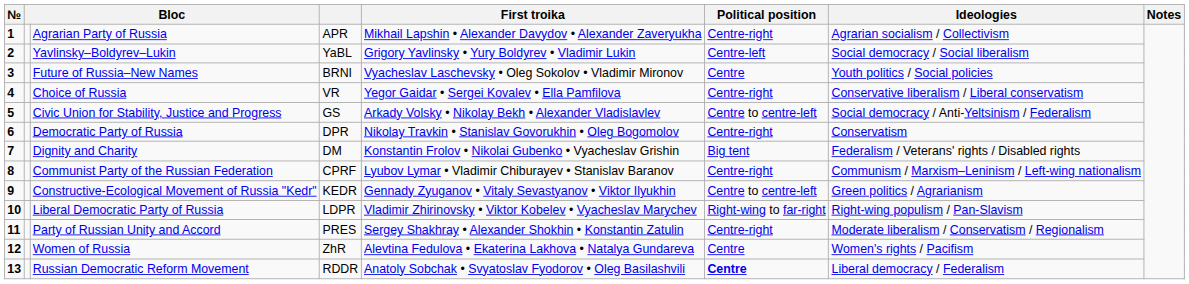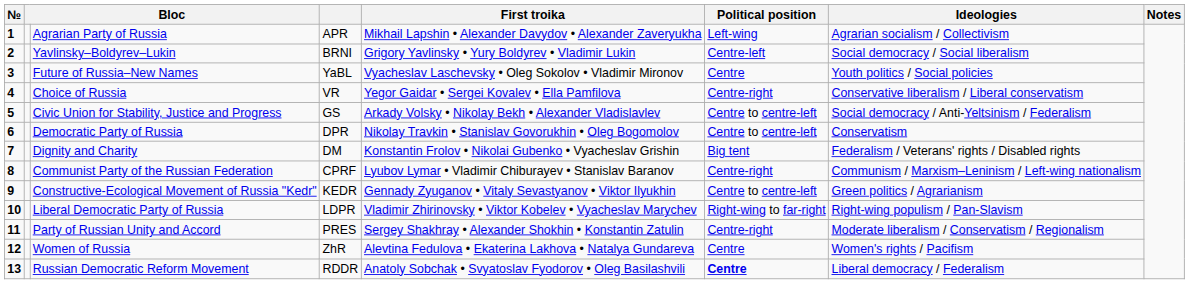(740, 34) Centre-right -> (733, 34) Left-wing
(337, 54) YaBL -> (337, 54) BRNI
(337, 73) BRNI -> (337, 73) YaBL
(740, 132) Centre-right -> (762, 132) Centre to centre-left
